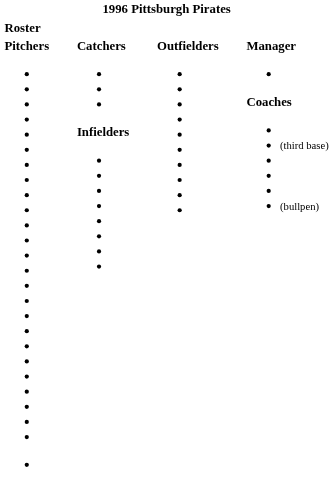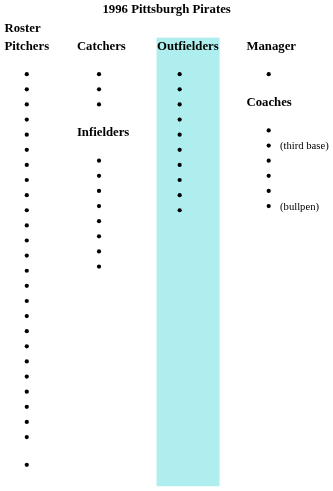(188, 128) no background -> (188, 128) paleturquoise background
